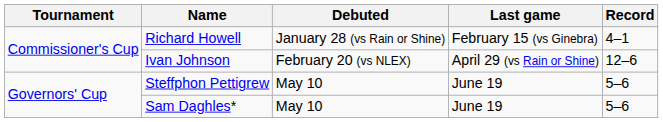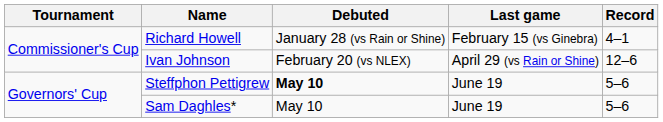(299, 83) normal -> (300, 83) bold
